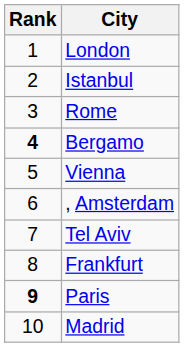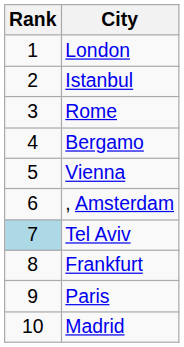(33, 142) bold -> (33, 142) normal
(33, 234) no background -> (33, 234) lightblue background
(33, 296) bold -> (33, 296) normal
